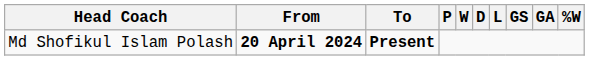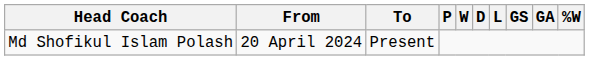(301, 43) bold -> (301, 43) normal
(402, 43) bold -> (402, 43) normal
